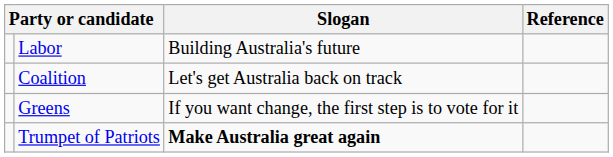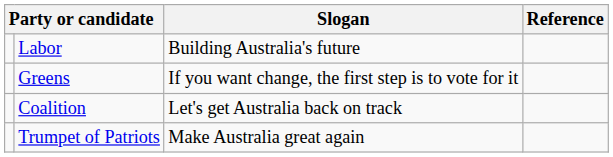rows swapped: (52, 77) <-> (44, 107)
(274, 136) bold -> (266, 136) normal
